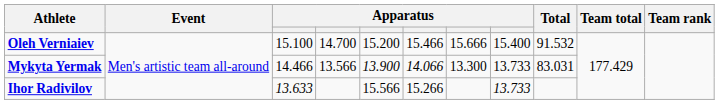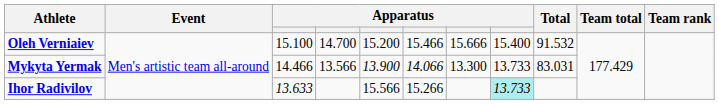(512, 89) no background -> (512, 89) paleturquoise background
